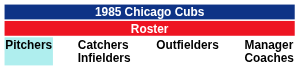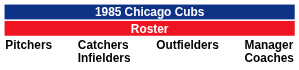(29, 45) paleturquoise background -> (29, 45) no background
